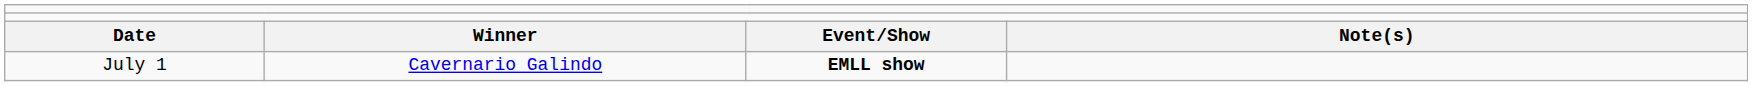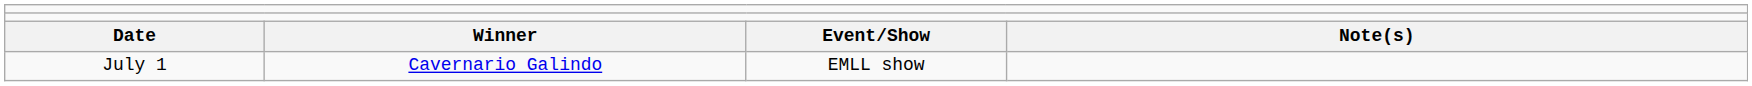(876, 66) bold -> (876, 66) normal
